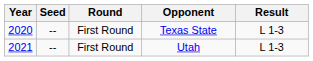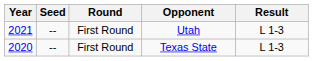rows swapped: (188, 30) <-> (188, 47)
